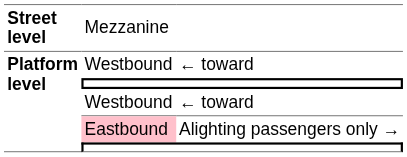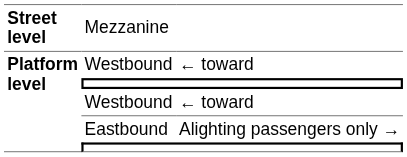(126, 129) pink background -> (126, 129) no background
